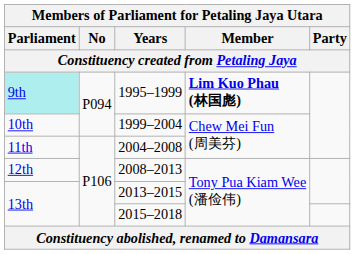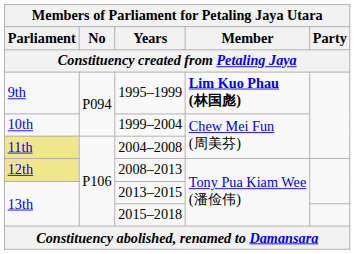(17, 92) paleturquoise background -> (17, 92) no background
(20, 147) no background -> (20, 147) khaki background
(20, 169) no background -> (20, 169) khaki background
